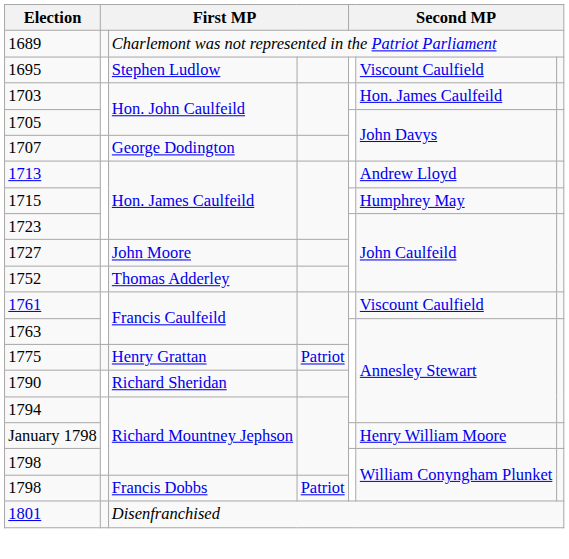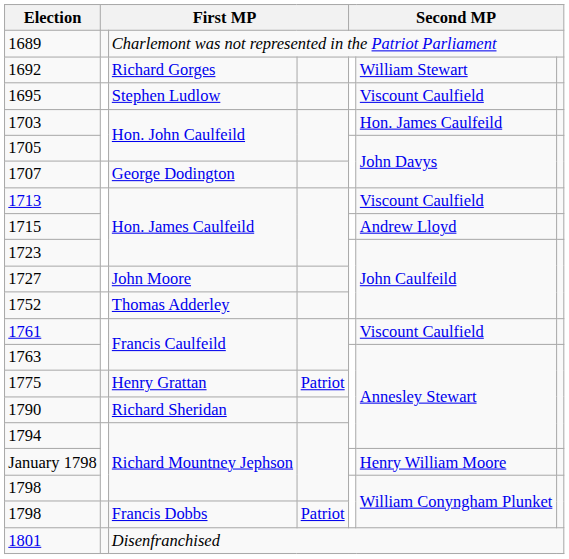+ row: (25, 69)
(408, 174) Andrew Lloyd -> (422, 200) Viscount Caulfield
(412, 200) Humphrey May -> (408, 226) Andrew Lloyd
